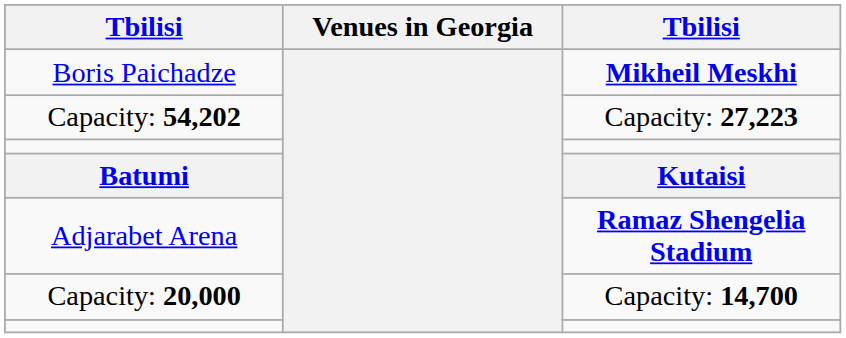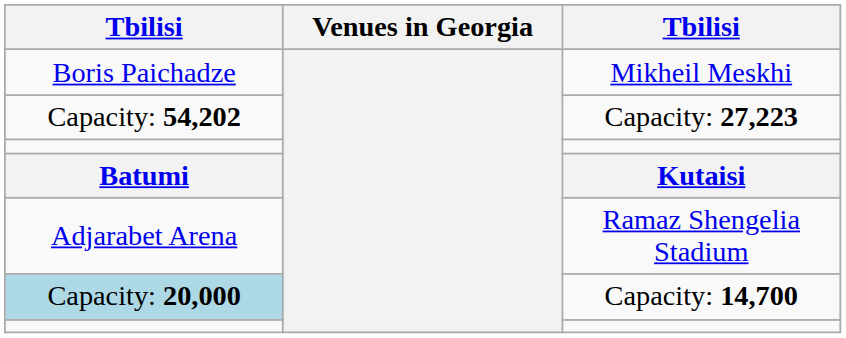(701, 71) bold -> (701, 71) normal
(701, 235) bold -> (701, 235) normal
(144, 296) no background -> (144, 296) lightblue background
